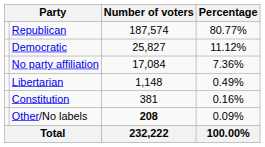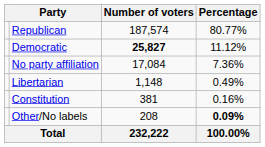(149, 47) normal -> (149, 47) bold
(149, 116) bold -> (149, 116) normal
(228, 116) normal -> (228, 116) bold
